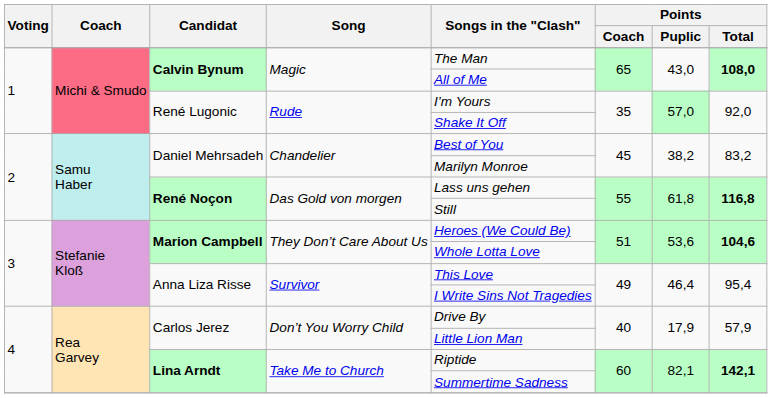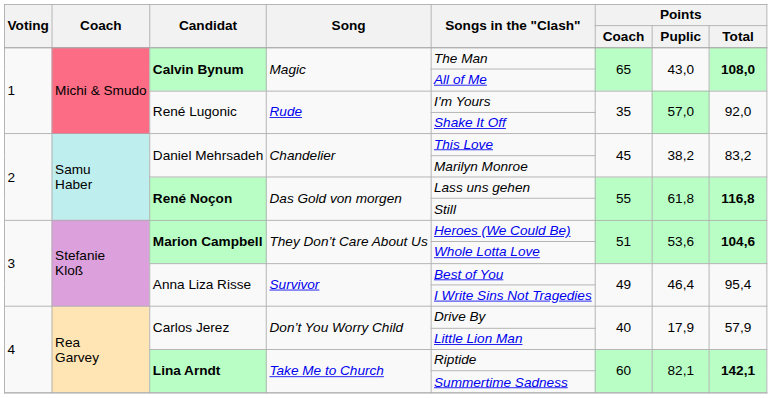(469, 144) Best of You -> (463, 144) This Love
(463, 274) This Love -> (469, 274) Best of You
